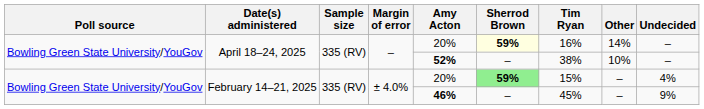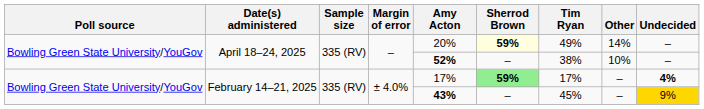(571, 43) 16% -> (571, 43) 49%
(445, 78) 20% -> (445, 78) 17%
(571, 78) 15% -> (571, 78) 17%
(668, 78) normal -> (668, 78) bold
(445, 96) 46% -> (445, 96) 43%
(668, 96) no background -> (668, 96) gold background
